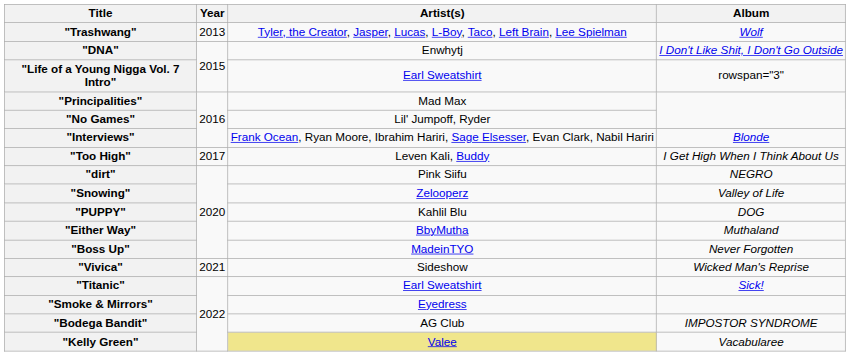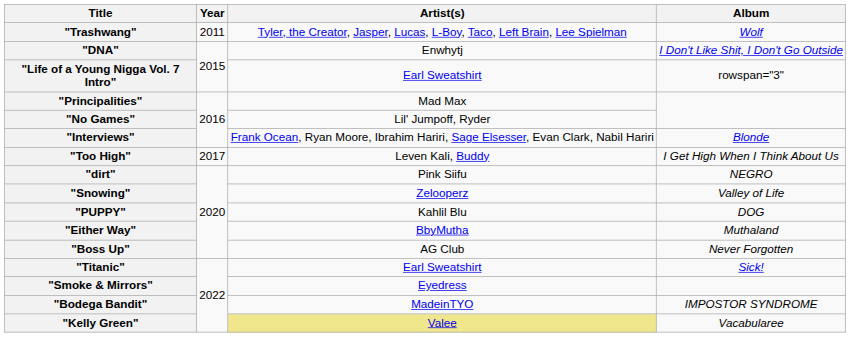(212, 32) 2013 -> (212, 32) 2011
(442, 249) MadeinTYO -> (442, 249) AG Club
- row: (100, 267)
(442, 323) AG Club -> (442, 304) MadeinTYO
